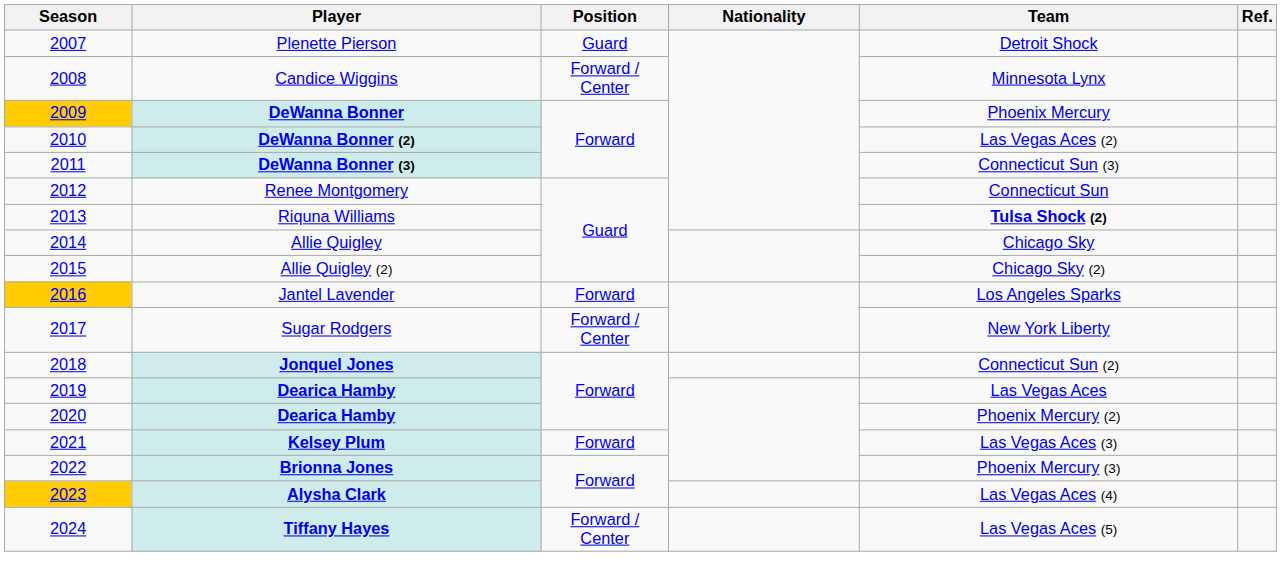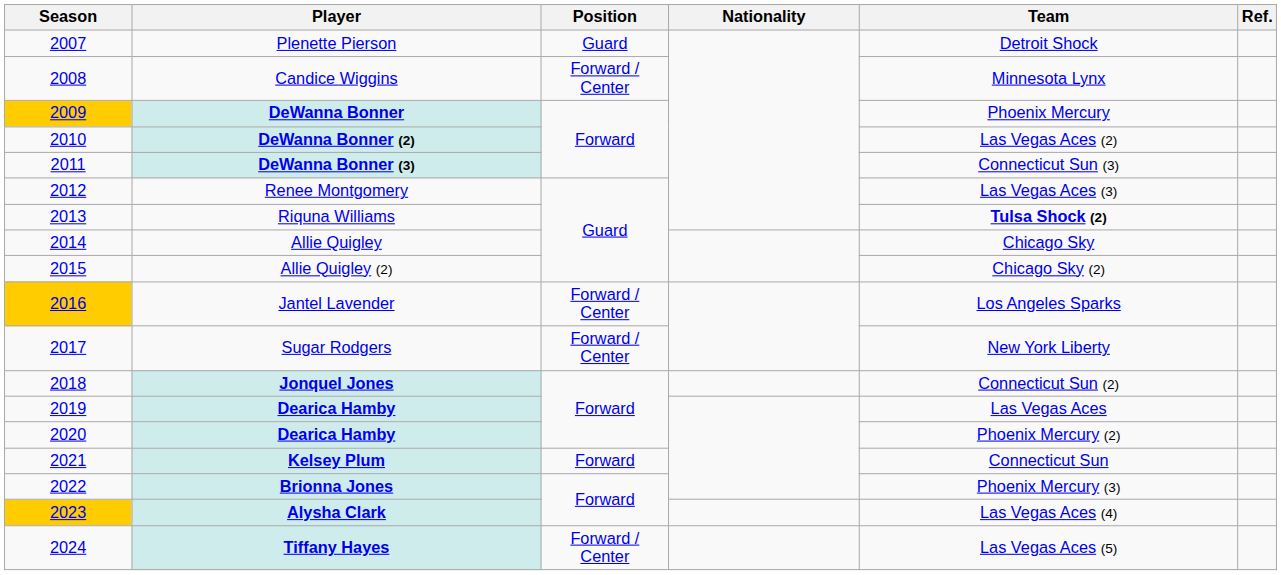(1049, 191) Connecticut Sun -> (1049, 191) Las Vegas Aces (3)
(605, 294) Forward -> (605, 303) Forward / Center
(1049, 442) Las Vegas Aces (3) -> (1049, 460) Connecticut Sun
